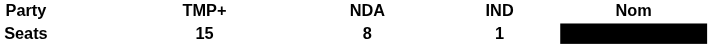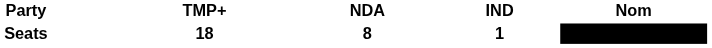(205, 33) 15 -> (205, 33) 18
